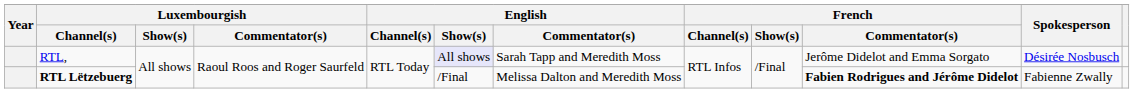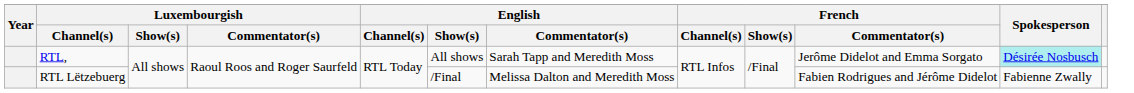(464, 56) lavender background -> (457, 56) no background
(1072, 56) no background -> (1051, 56) paleturquoise background
(86, 77) bold -> (82, 77) normal
(912, 77) bold -> (898, 77) normal
